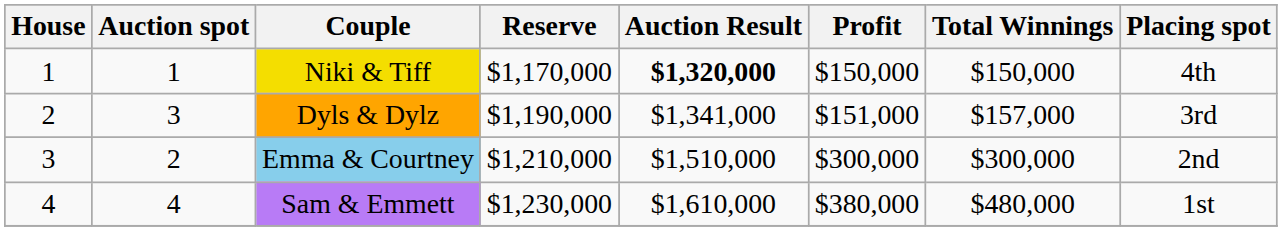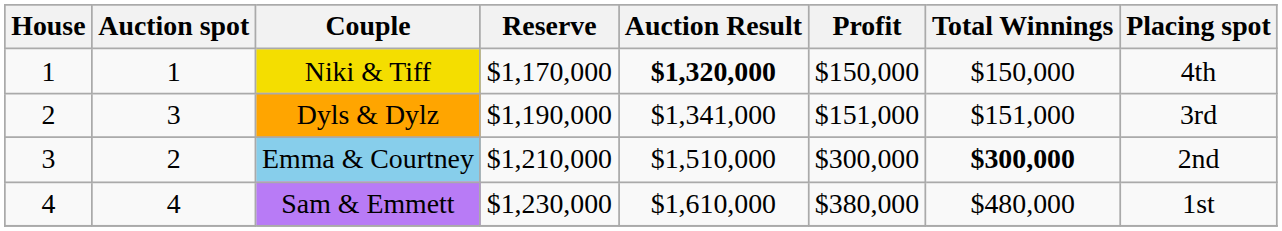(1023, 114) $157,000 -> (1023, 114) $151,000
(1023, 159) normal -> (1023, 159) bold
